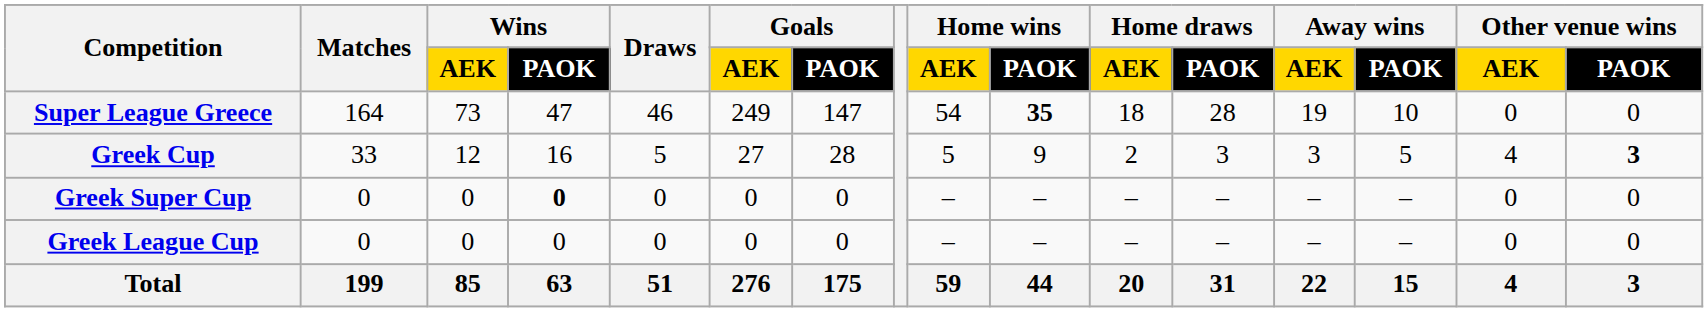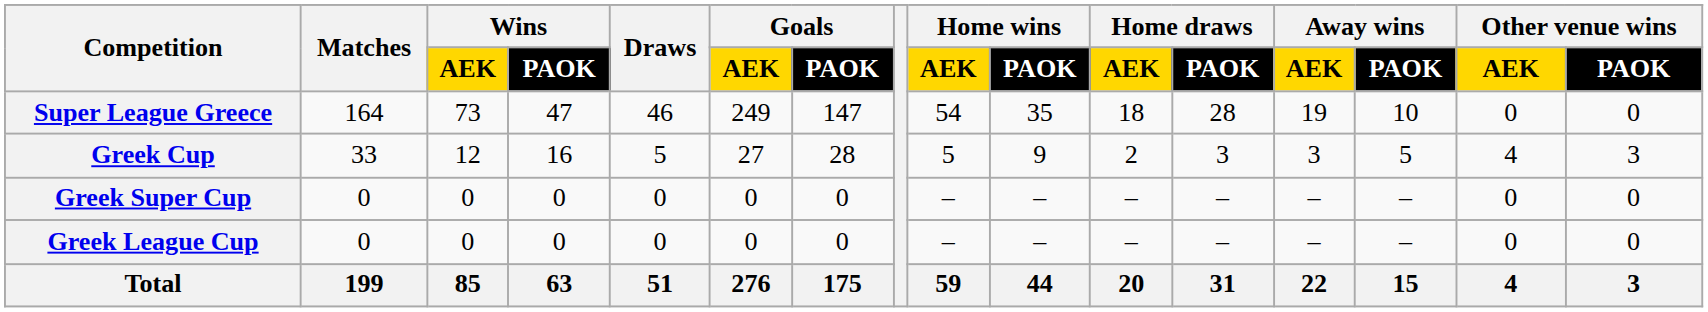(1040, 111) bold -> (1040, 111) normal
(1634, 154) bold -> (1634, 154) normal
(559, 197) bold -> (559, 197) normal
